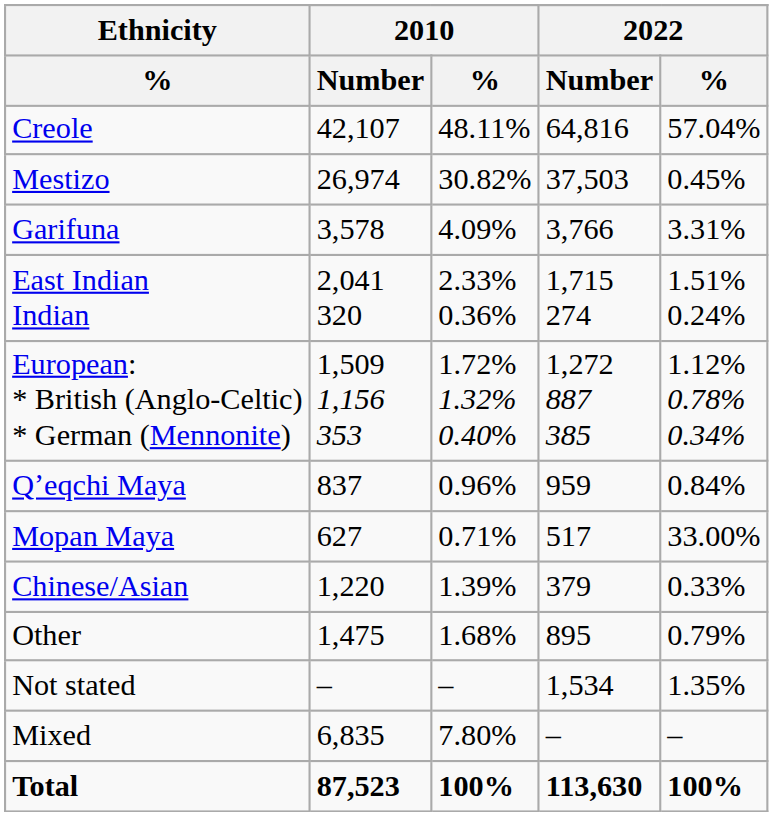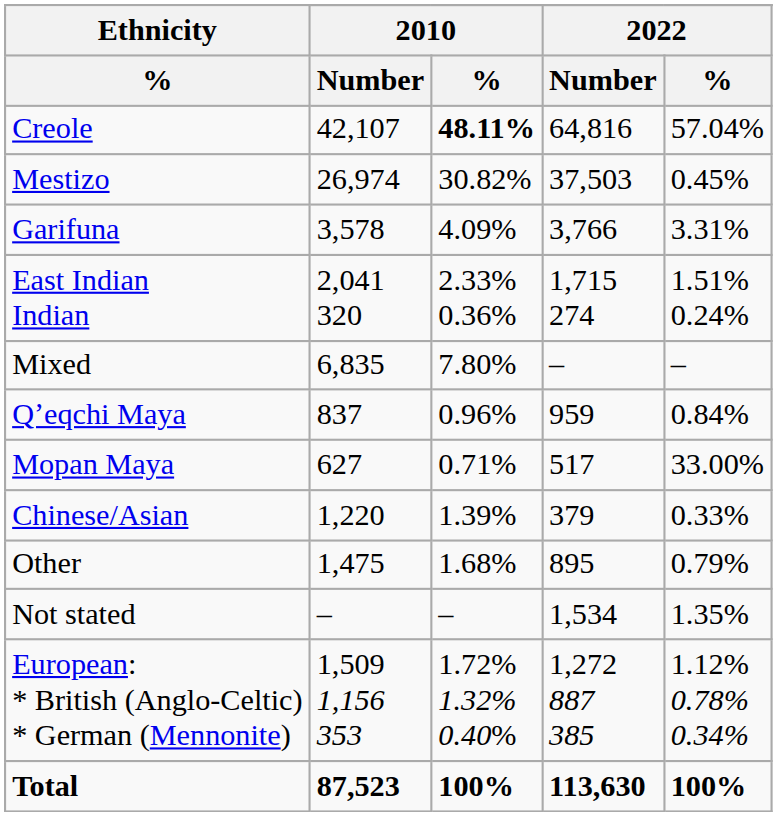(484, 129) normal -> (487, 129) bold
rows swapped: (157, 400) <-> (52, 735)
